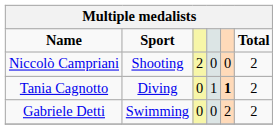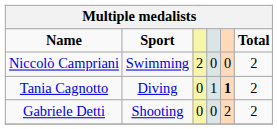(157, 64) Shooting -> (157, 64) Swimming
(157, 111) Swimming -> (157, 111) Shooting
